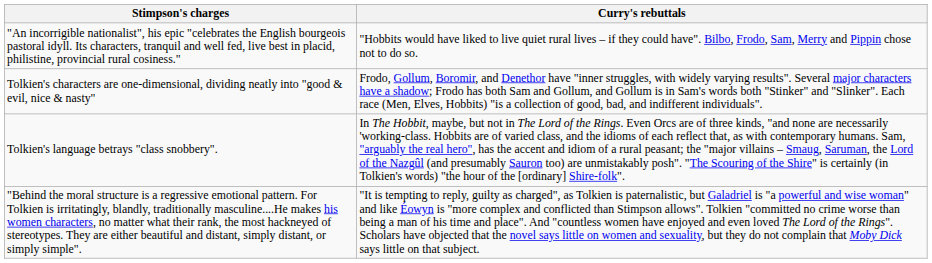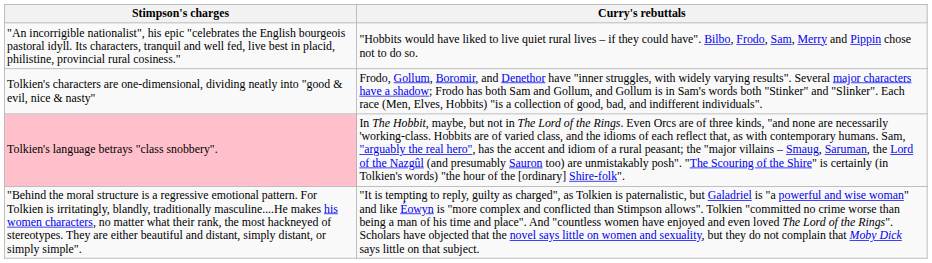(112, 150) no background -> (112, 150) pink background
